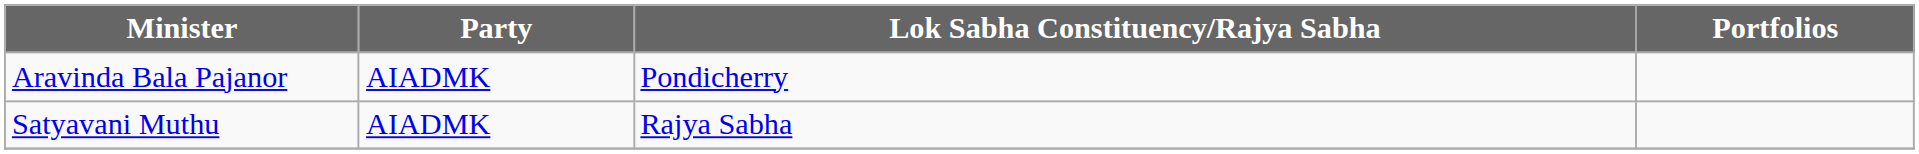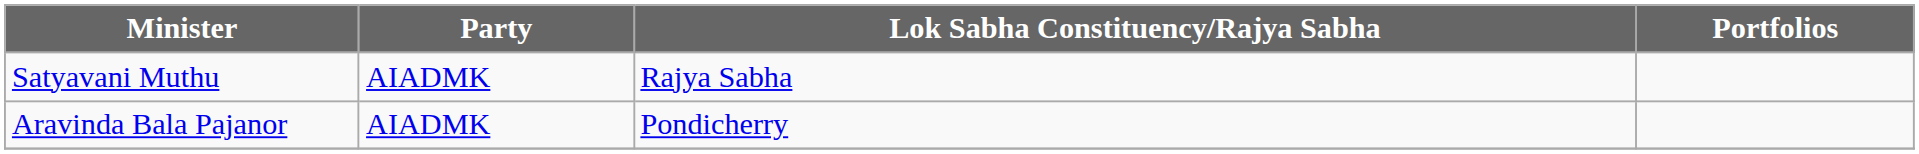rows swapped: (150, 76) <-> (116, 124)
